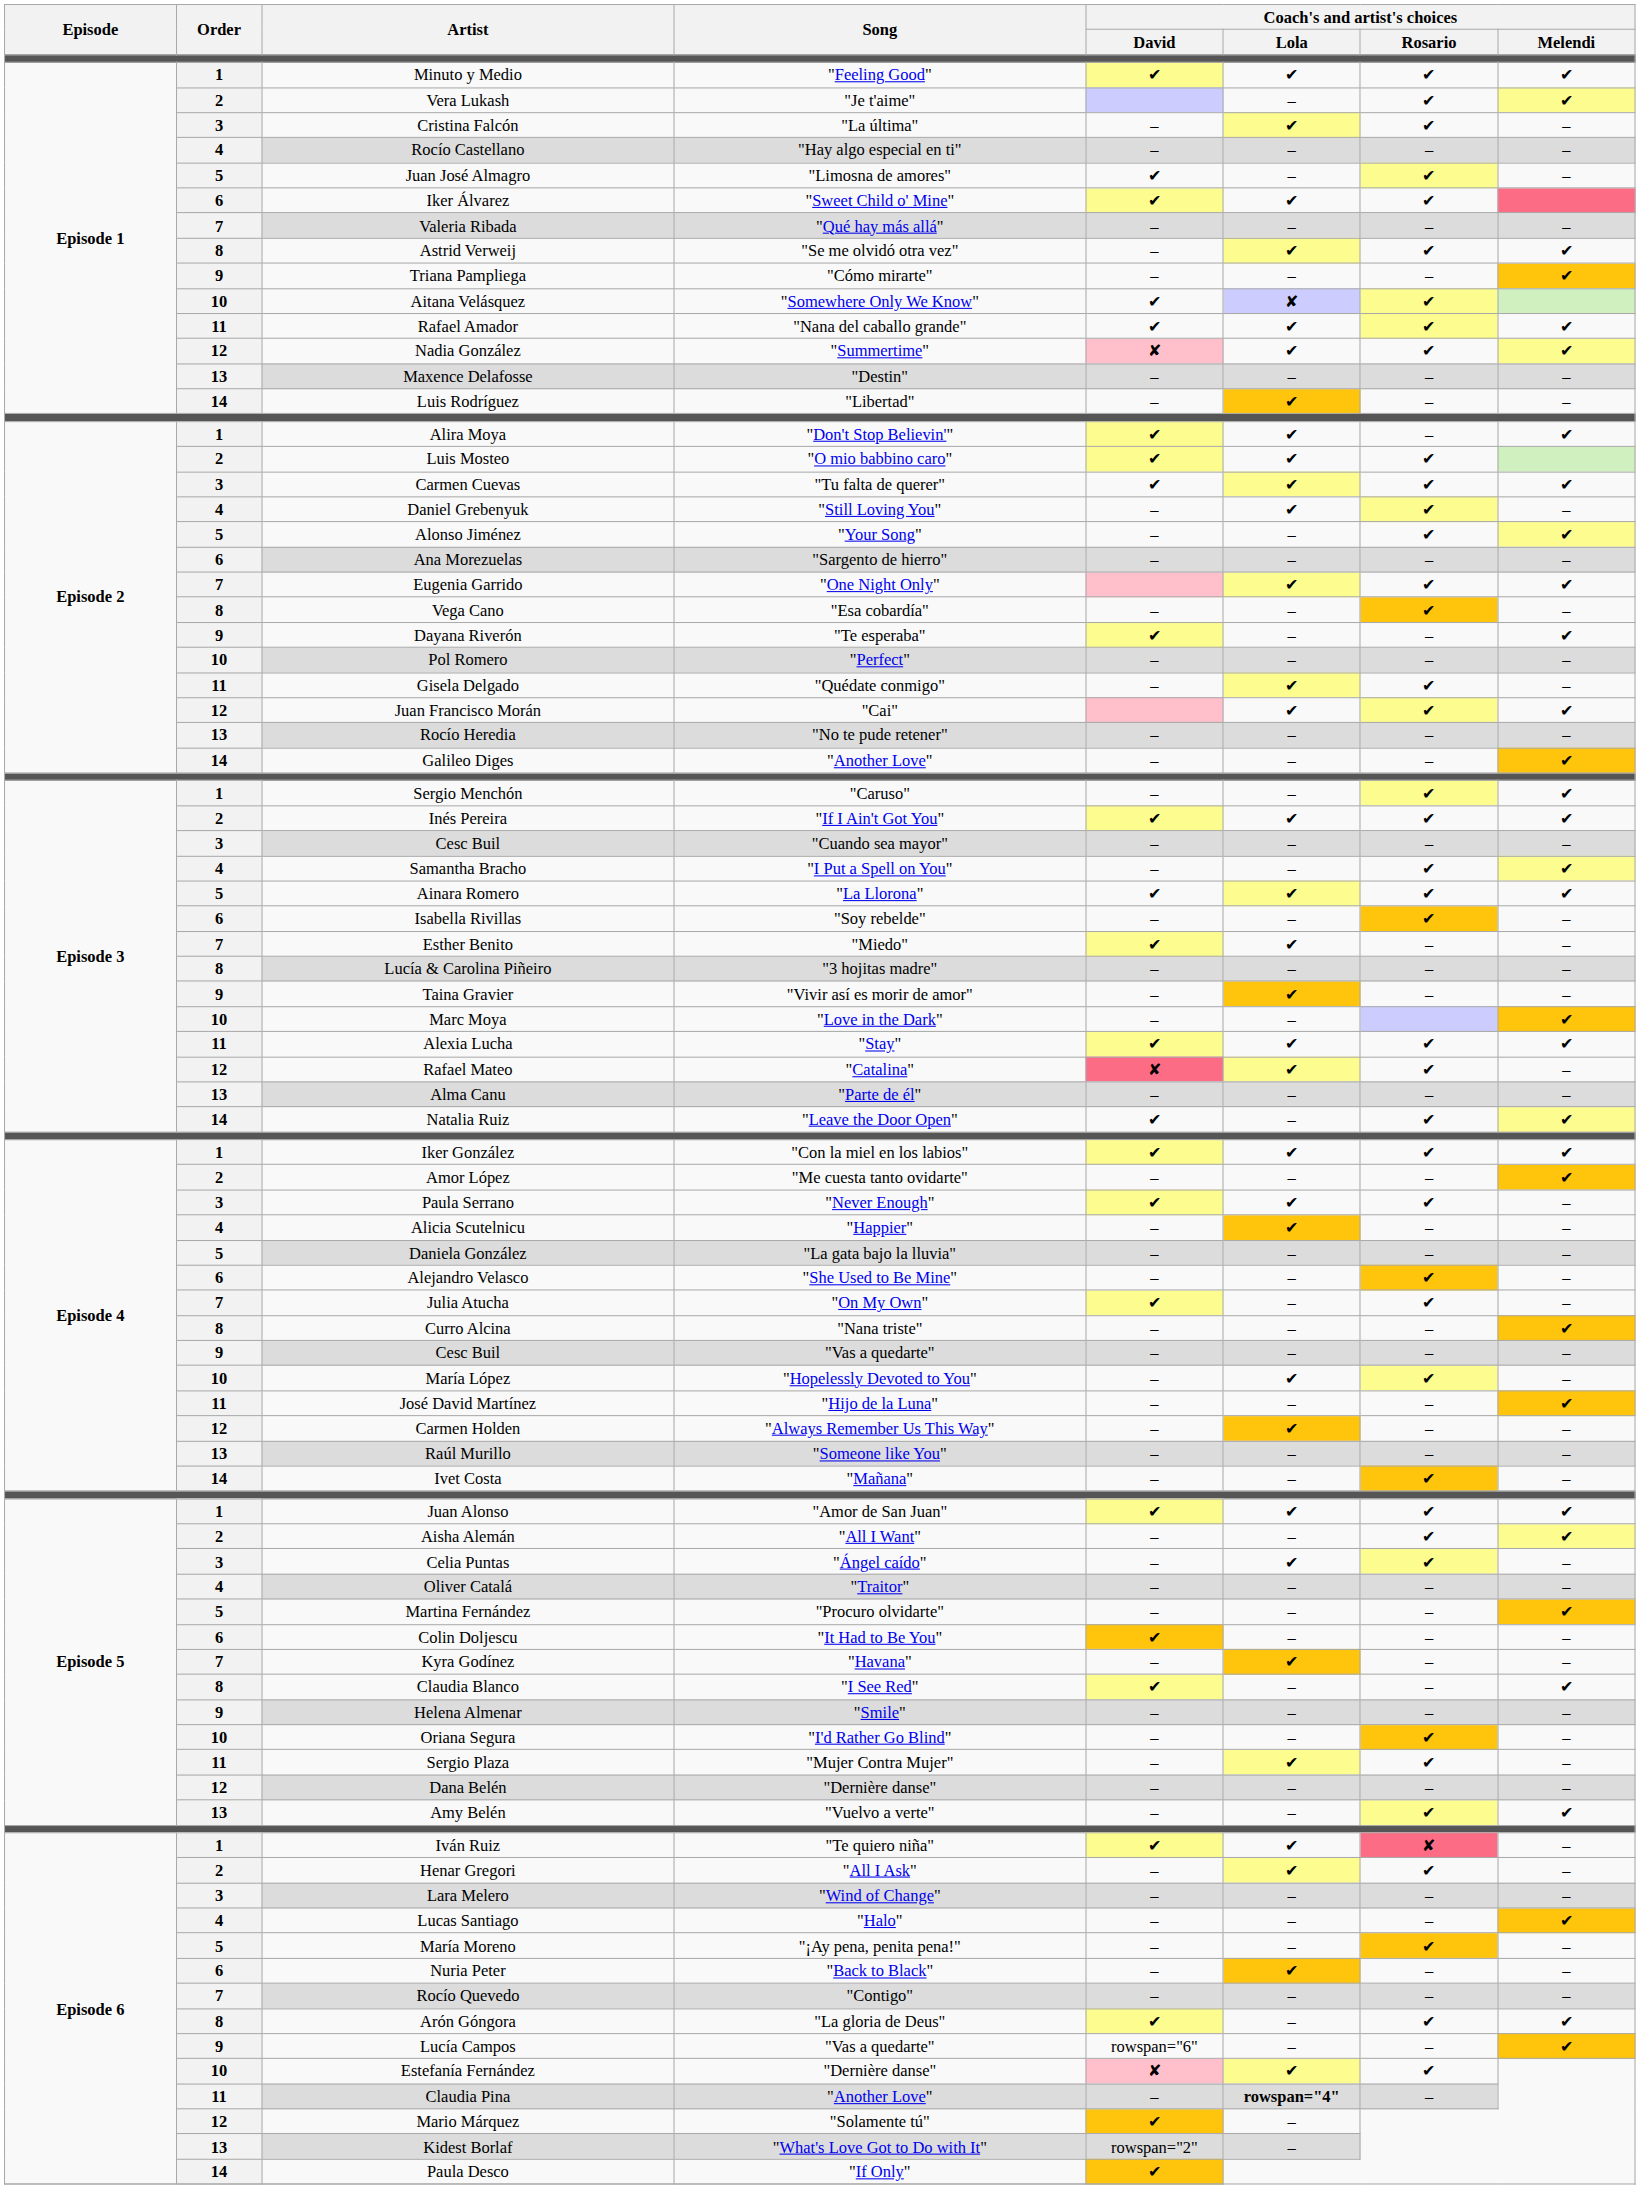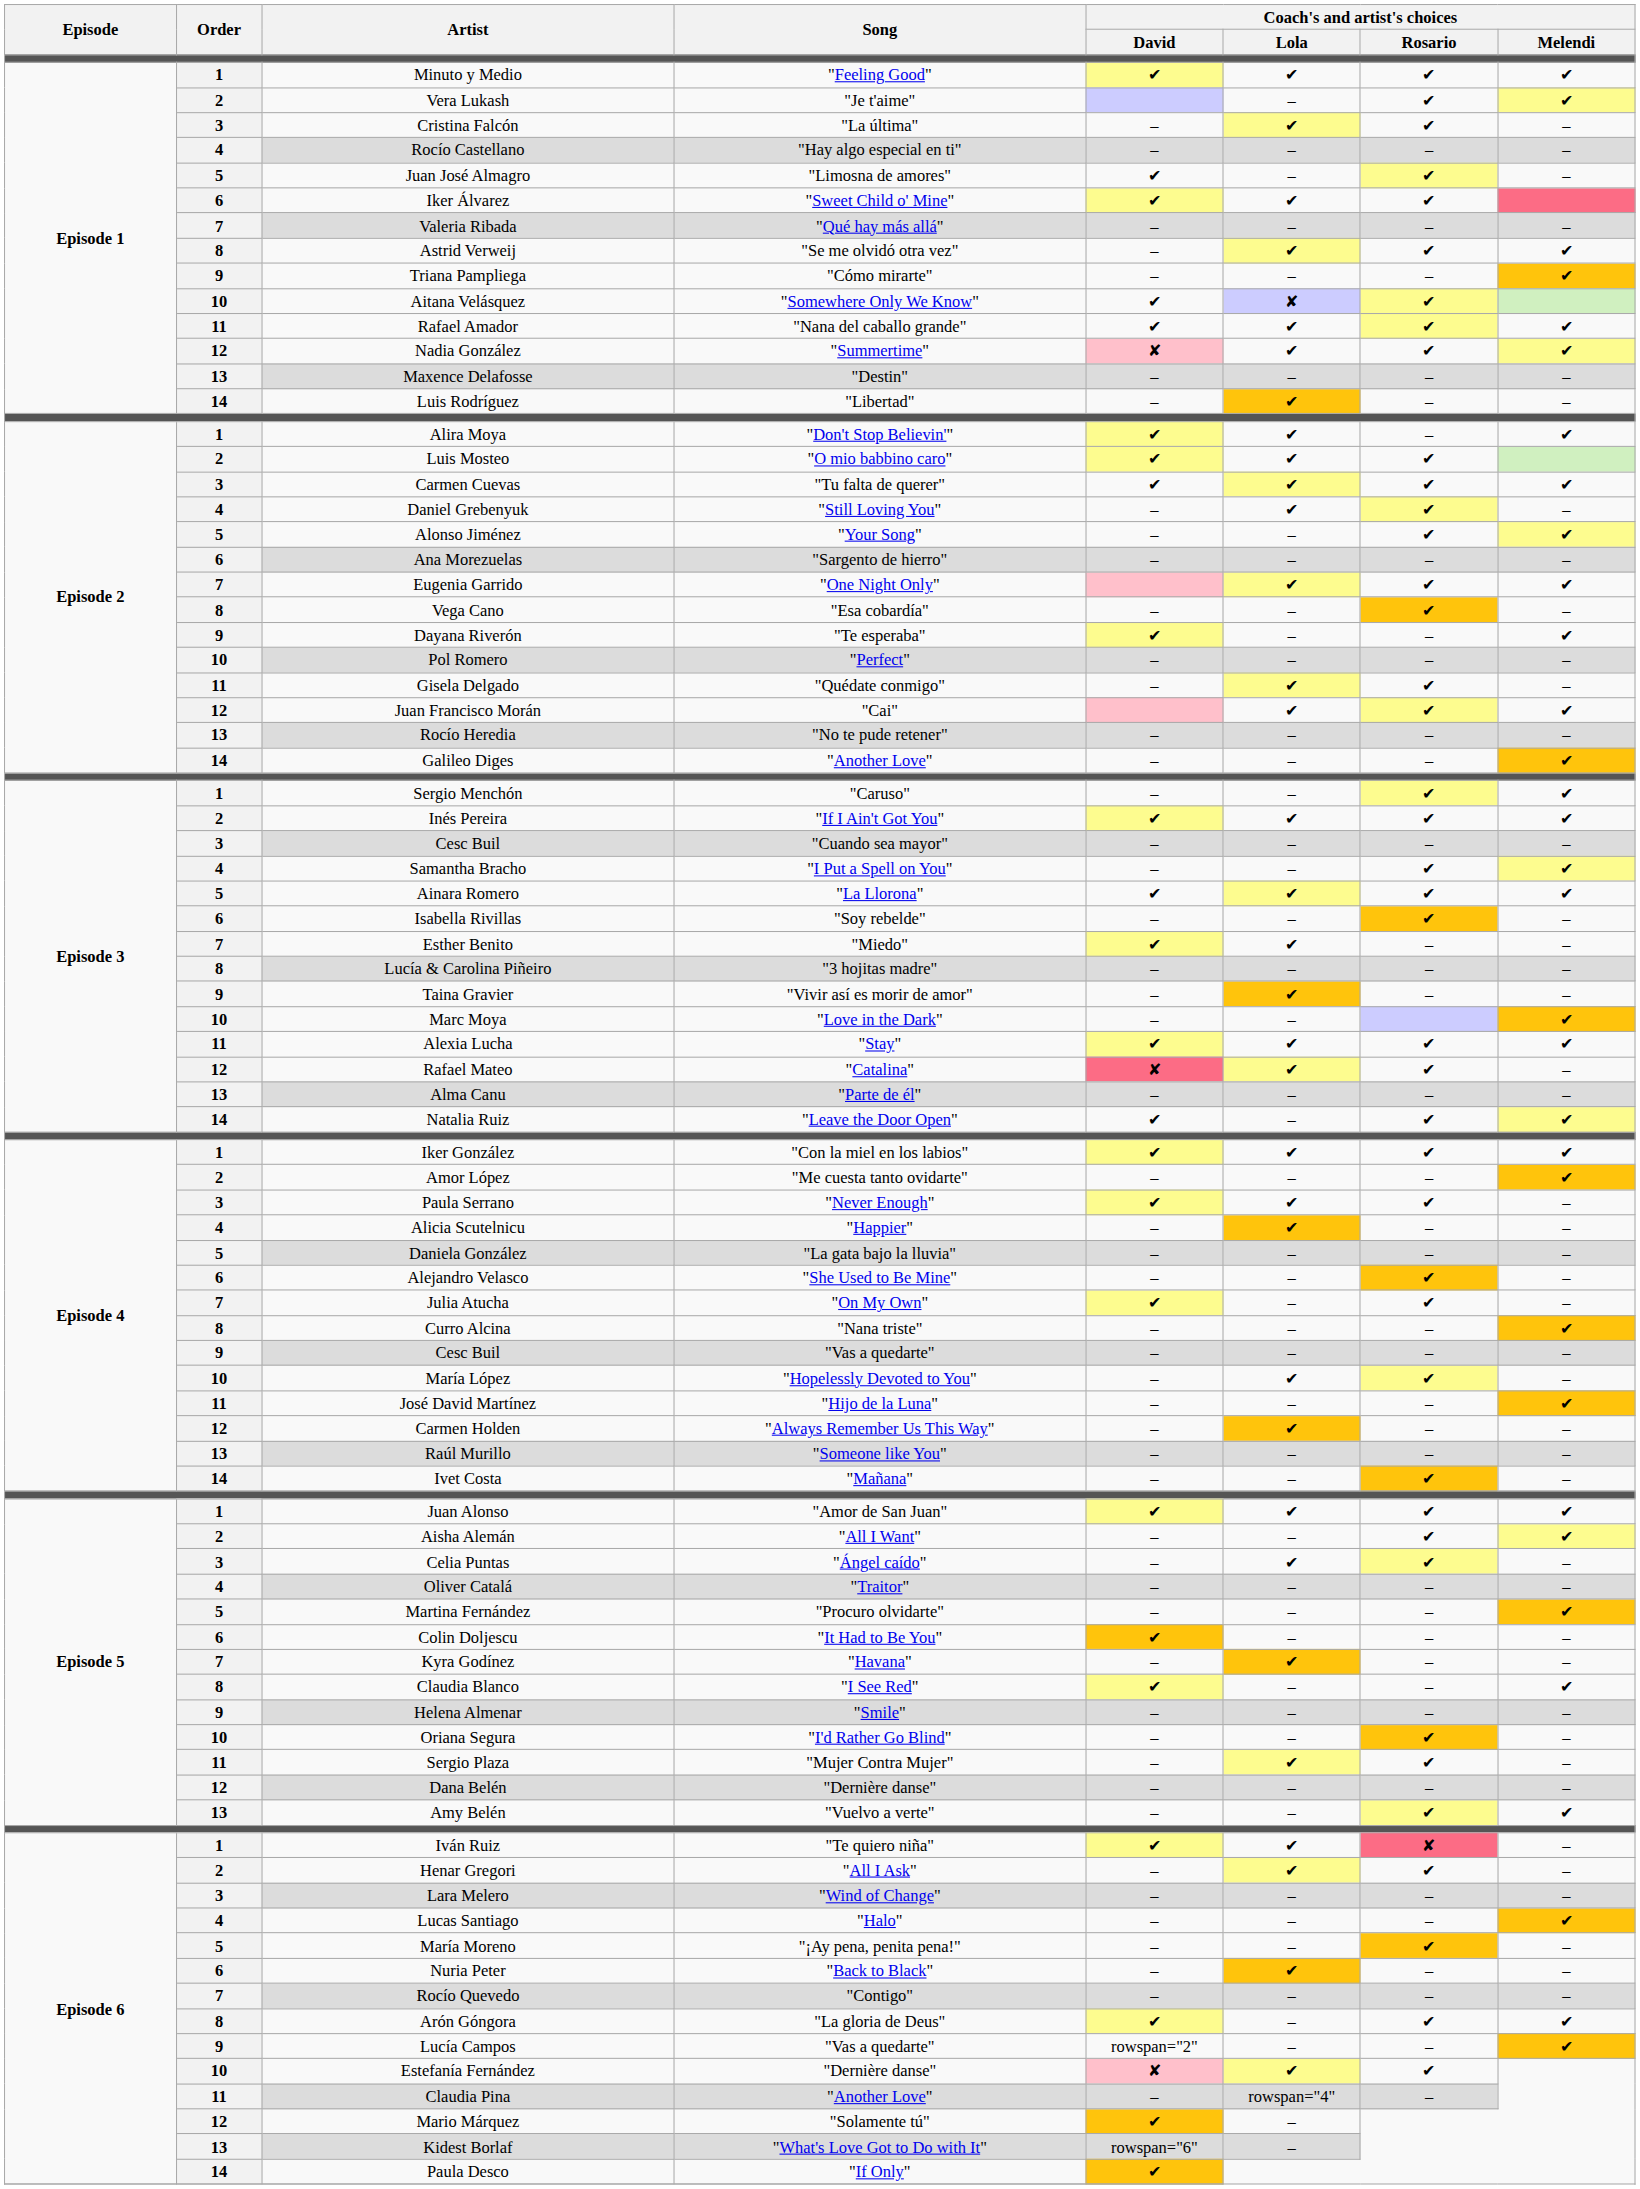(1154, 2046) rowspan="6" -> (1154, 2046) rowspan="2"
(1292, 2096) bold -> (1292, 2096) normal
(1154, 2146) rowspan="2" -> (1154, 2146) rowspan="6"
